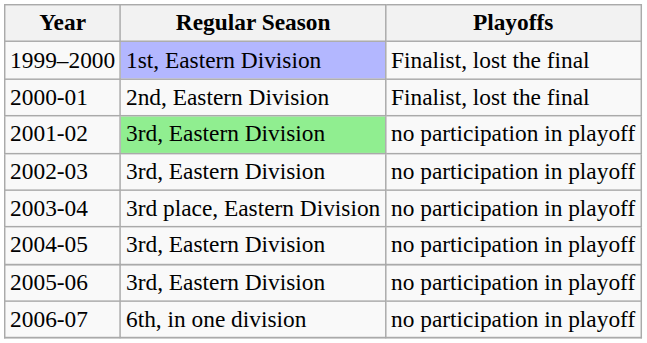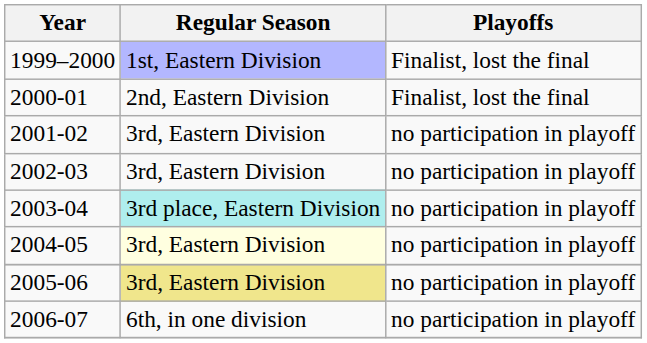(226, 134) lightgreen background -> (226, 134) no background
(253, 208) no background -> (253, 208) paleturquoise background
(226, 245) no background -> (226, 245) lightyellow background
(226, 282) no background -> (226, 282) khaki background
